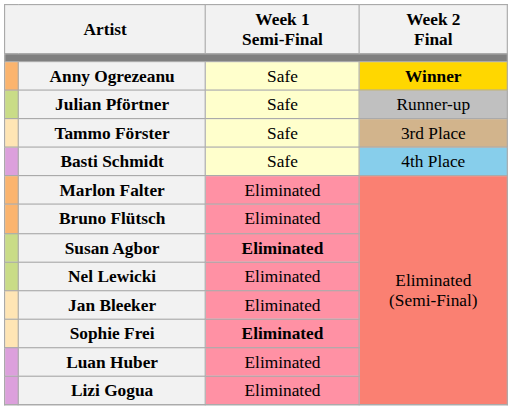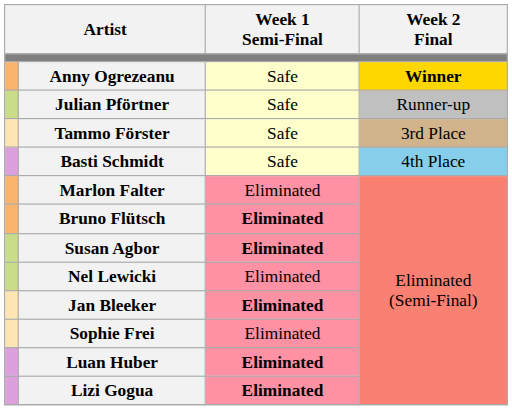(283, 218) normal -> (283, 218) bold
(283, 304) normal -> (283, 304) bold
(283, 333) bold -> (283, 333) normal
(283, 361) normal -> (283, 361) bold
(283, 390) normal -> (283, 390) bold
